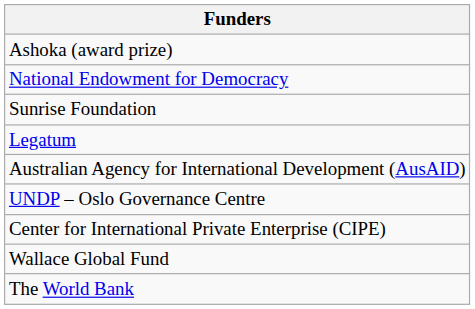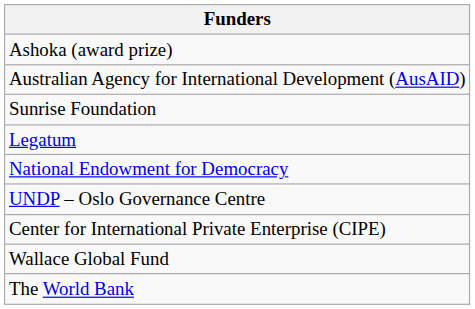(149, 79) National Endowment for Democracy -> (237, 79) Australian Agency for International Development (AusAID)
(237, 169) Australian Agency for International Development (AusAID) -> (149, 169) National Endowment for Democracy
